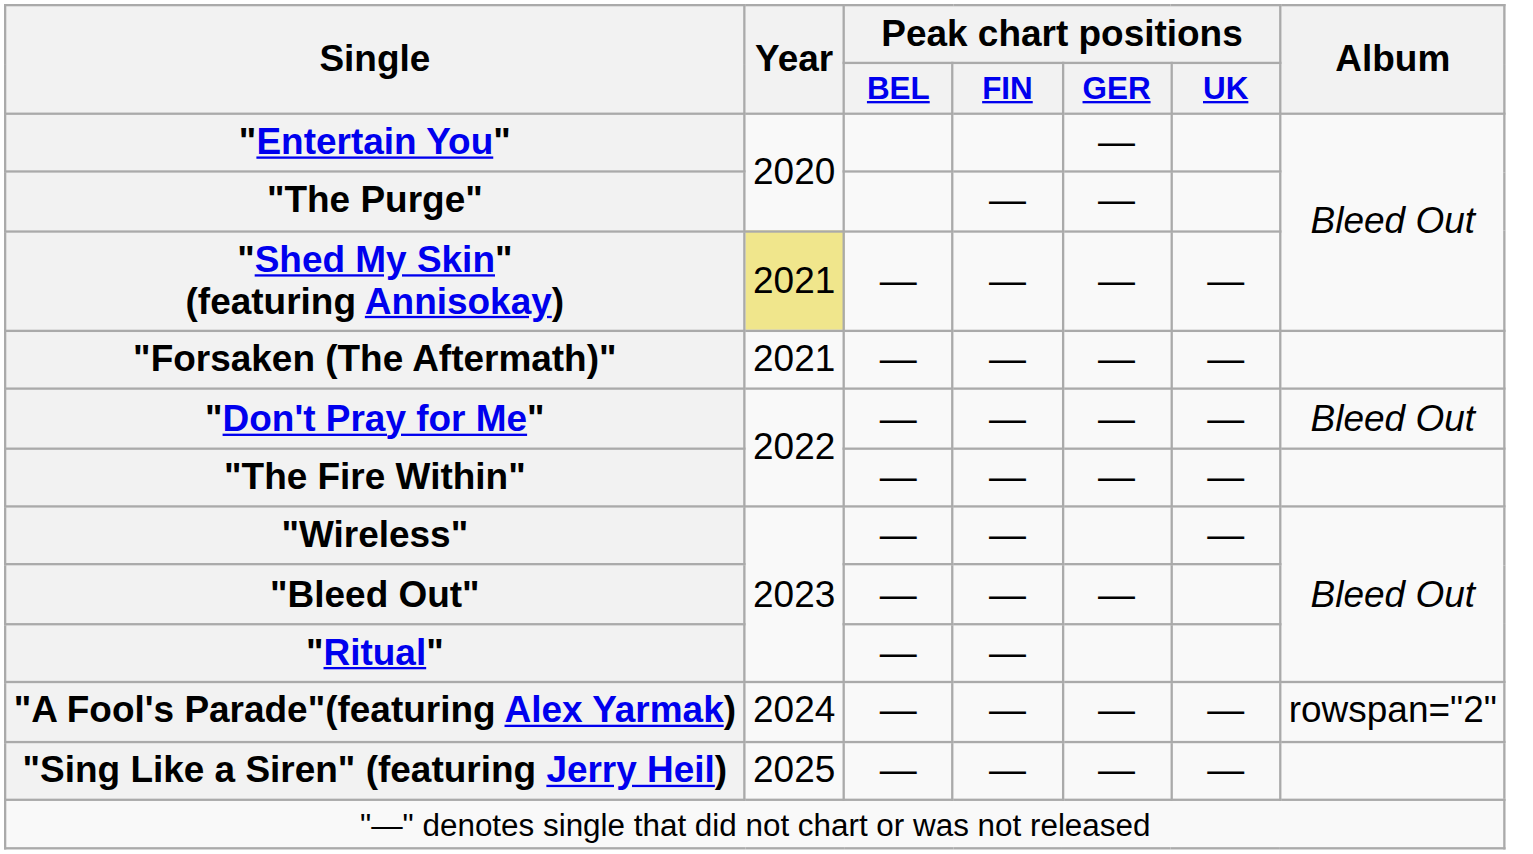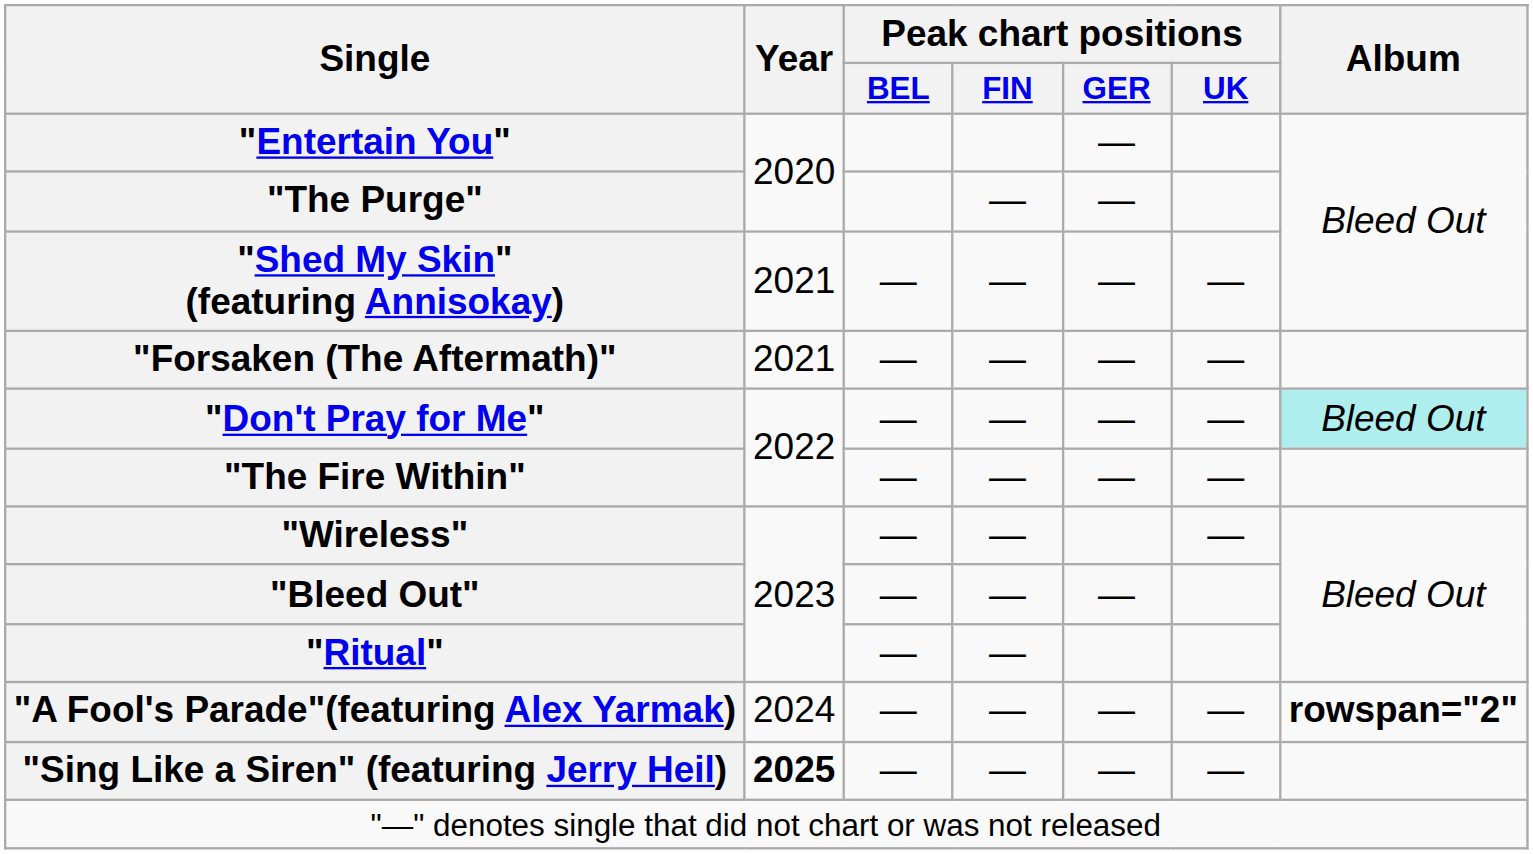(794, 279) khaki background -> (794, 279) no background
(1393, 417) no background -> (1403, 417) paleturquoise background
(1393, 711) normal -> (1403, 711) bold
(794, 769) normal -> (794, 769) bold
